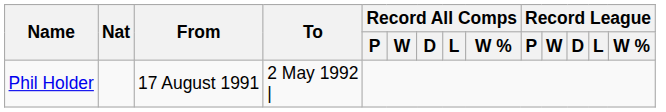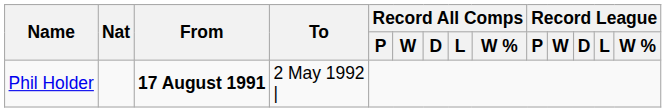(199, 83) normal -> (202, 83) bold
